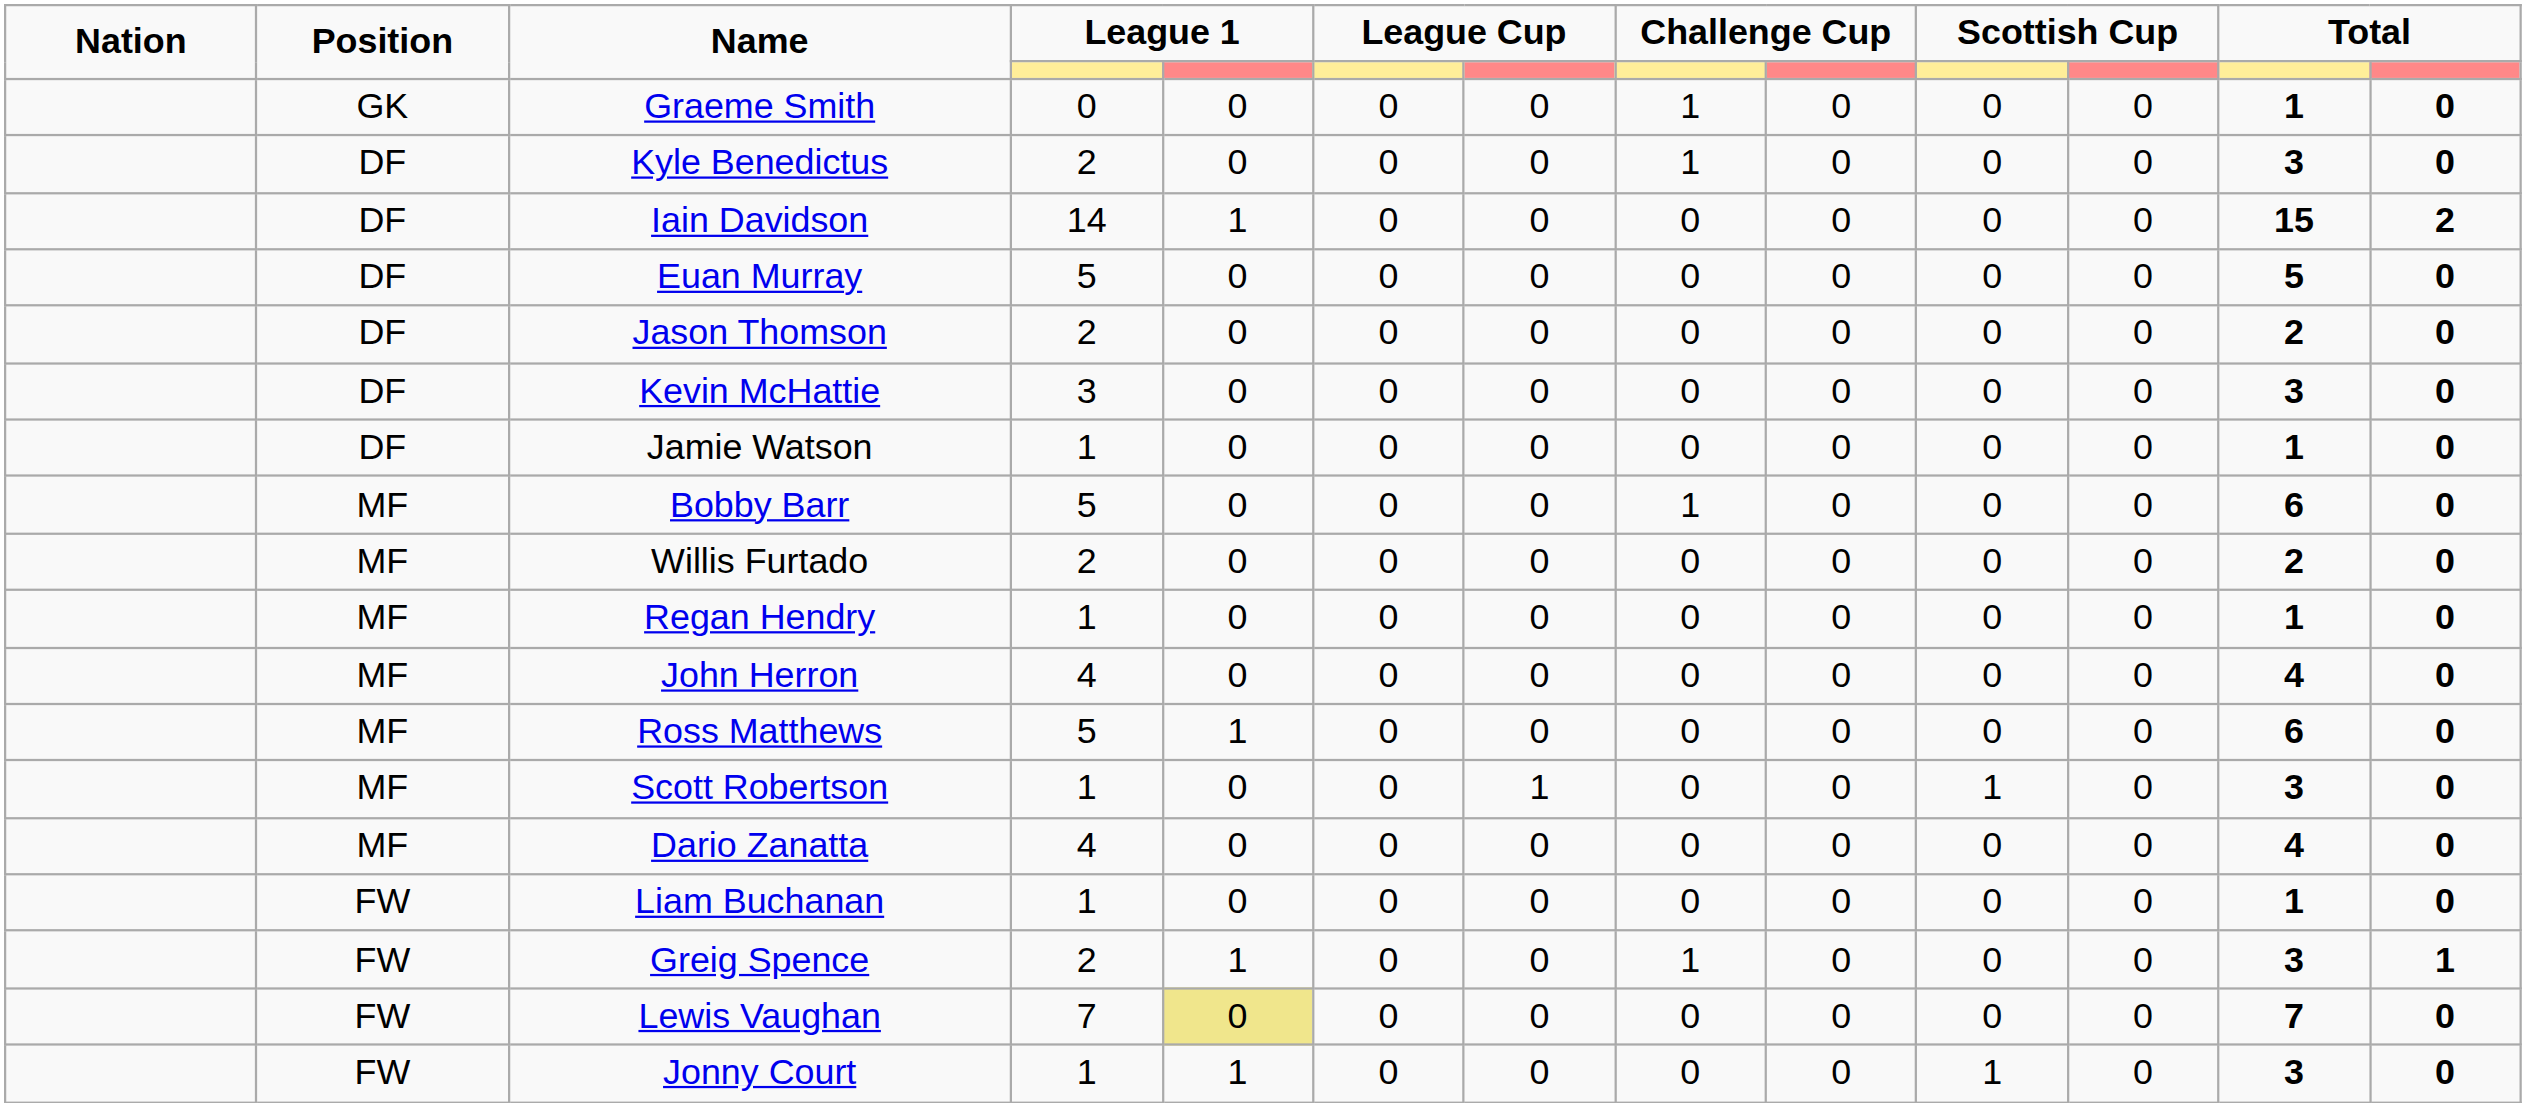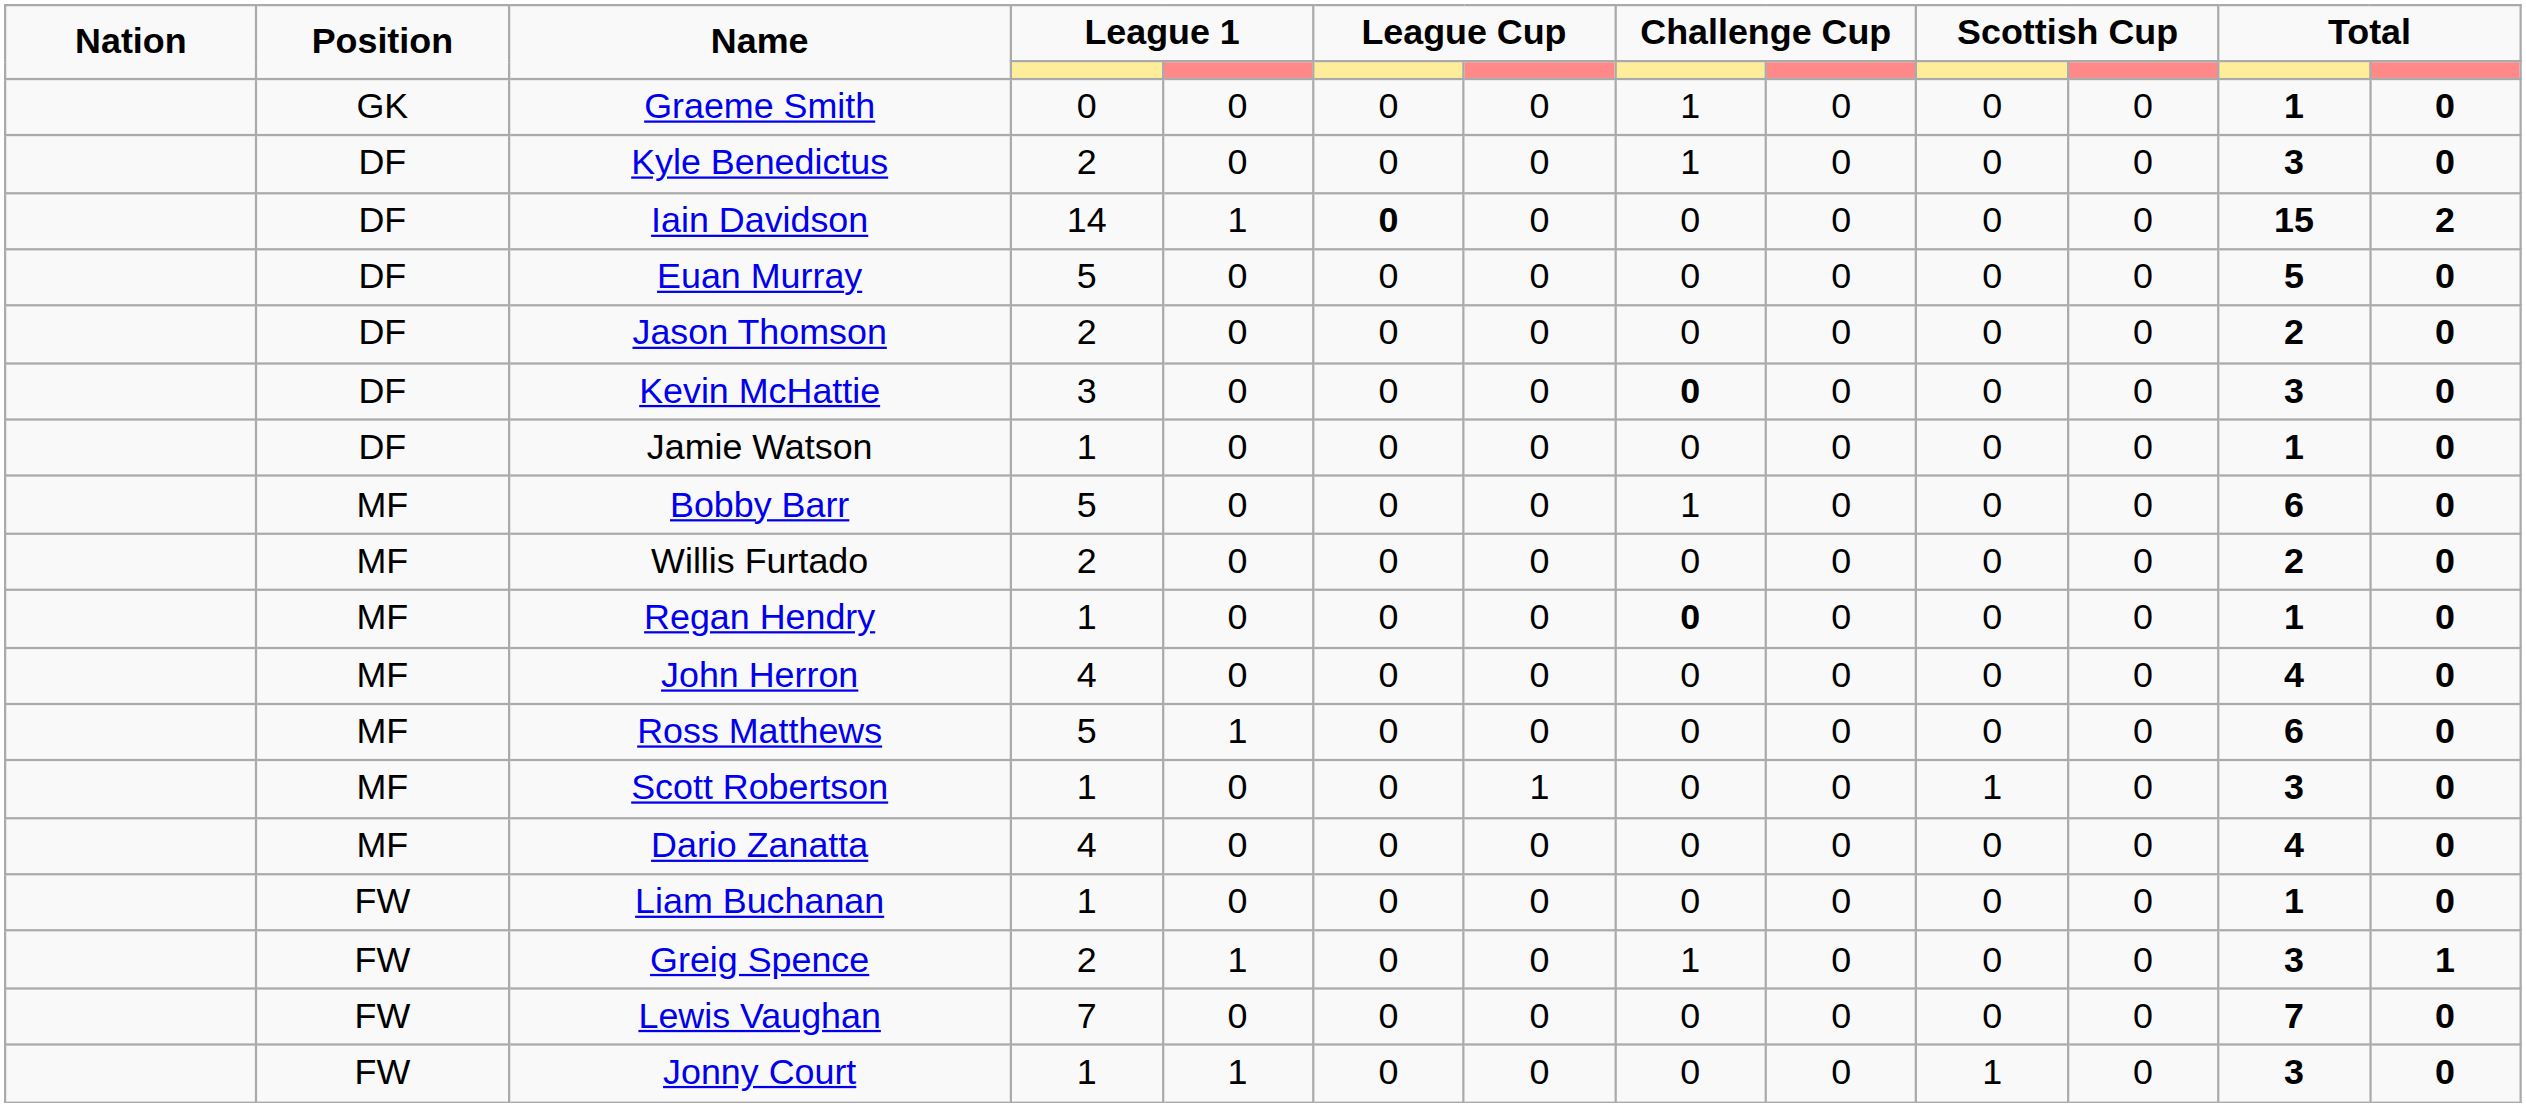(1388, 219) normal -> (1388, 219) bold
(1690, 390) normal -> (1690, 390) bold
(1690, 617) normal -> (1690, 617) bold
(1238, 1015) khaki background -> (1238, 1015) no background
